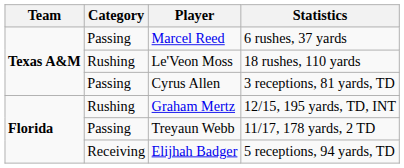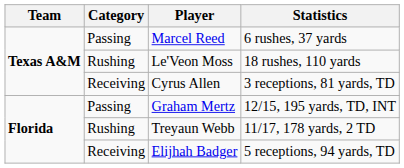(109, 83) Passing -> (116, 83) Receiving
(111, 106) Rushing -> (109, 106) Passing
(109, 128) Passing -> (111, 128) Rushing
